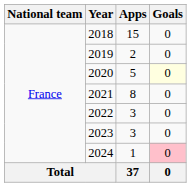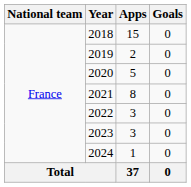(168, 73) lightyellow background -> (168, 73) no background
(168, 152) pink background -> (168, 152) no background
